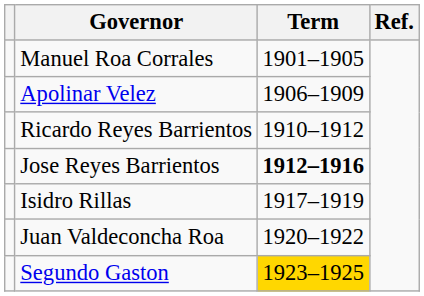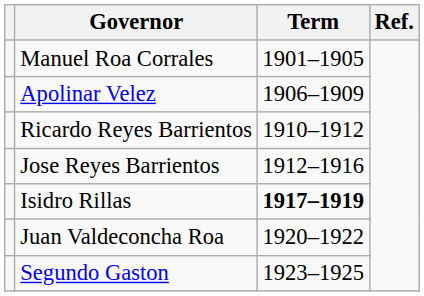(313, 165) bold -> (313, 165) normal
(313, 201) normal -> (313, 201) bold
(313, 272) gold background -> (313, 272) no background
